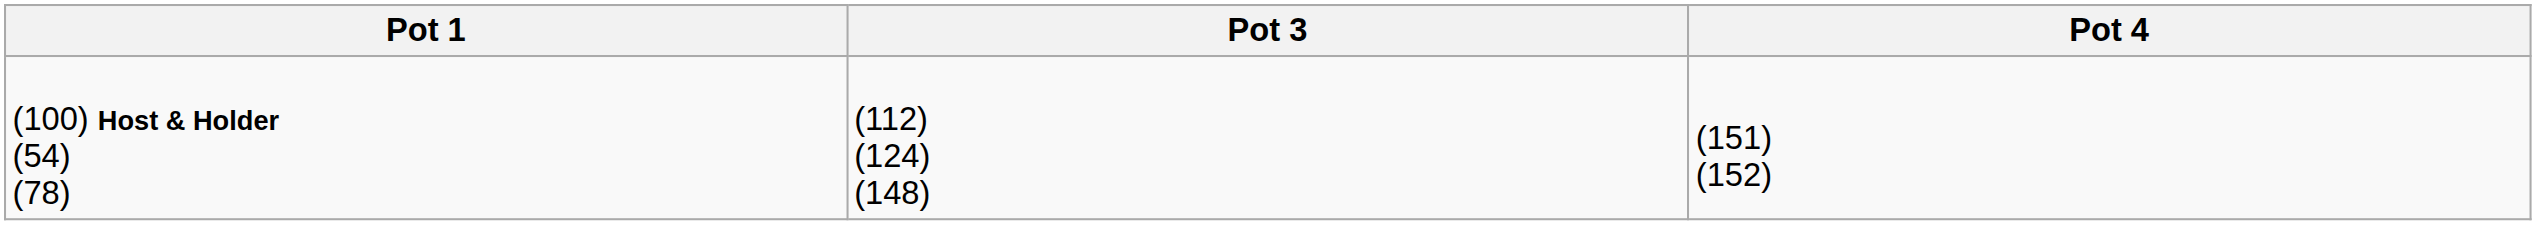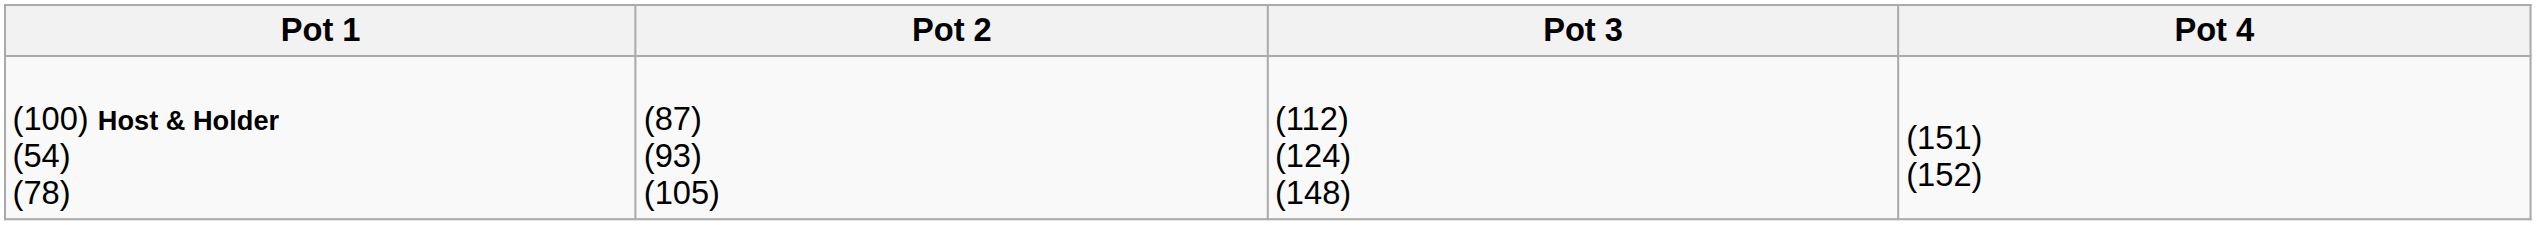+ column: (952, 30)
